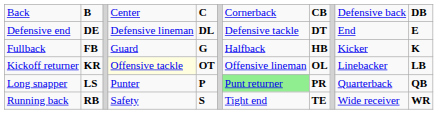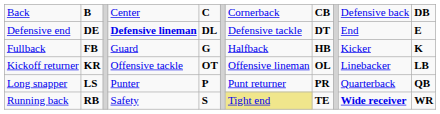(152, 30) normal -> (154, 30) bold
(147, 65) lightyellow background -> (147, 65) no background
(254, 83) lightgreen background -> (257, 83) no background
(246, 100) no background -> (249, 100) khaki background
(369, 100) normal -> (374, 100) bold
